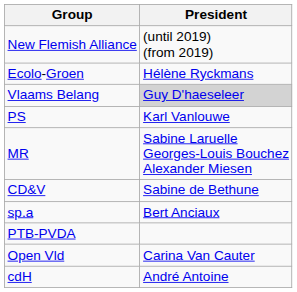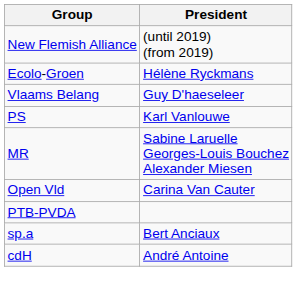(194, 95) lightgrey background -> (194, 95) no background
- row: (26, 190)
rows swapped: (36, 255) <-> (20, 212)
